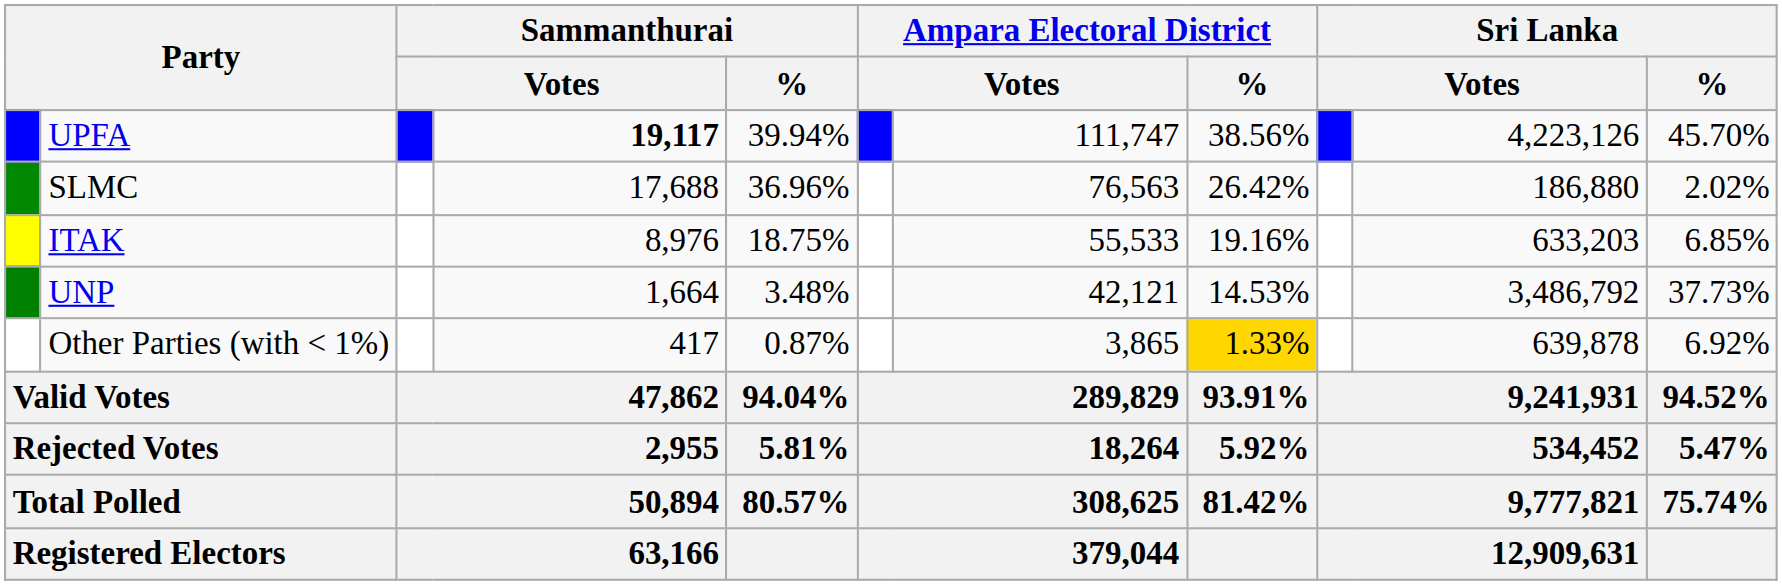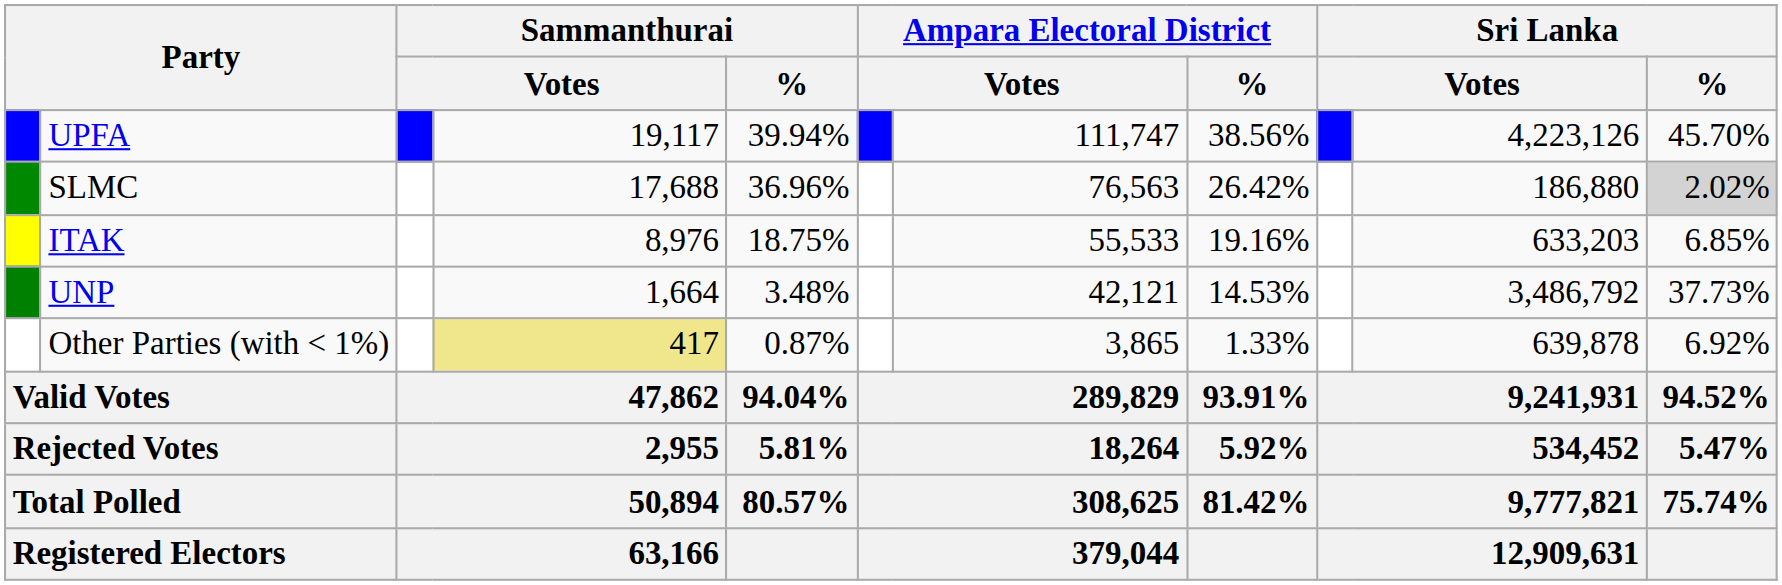(675, 135) bold -> (674, 135) normal
(1727, 187) no background -> (1727, 187) lightgrey background
(694, 344) no background -> (694, 344) khaki background
(1267, 344) gold background -> (1267, 344) no background
